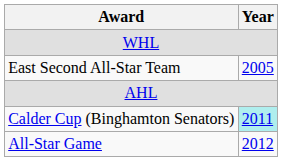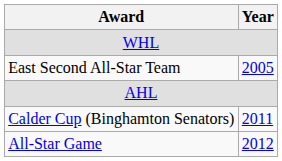(257, 118) paleturquoise background -> (257, 118) no background
